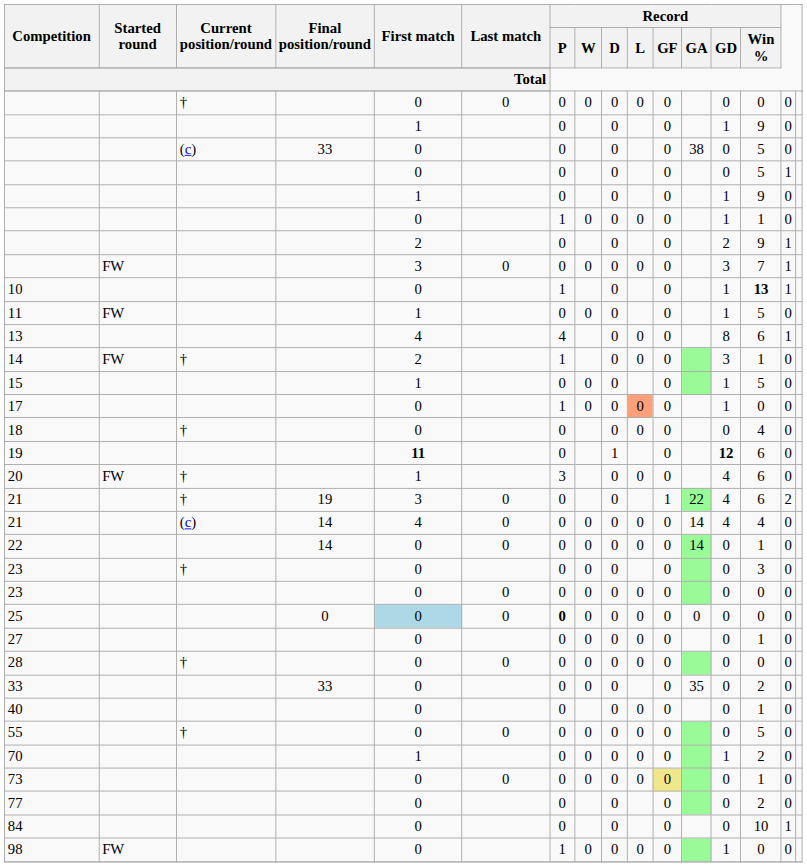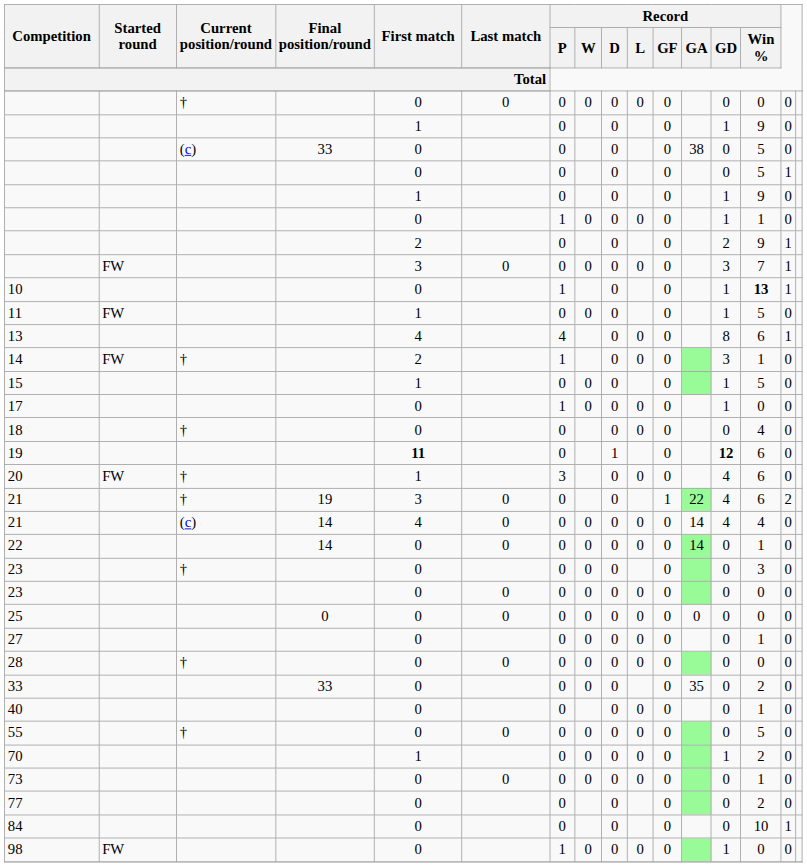(640, 406) lightsalmon background -> (640, 406) no background
(418, 616) lightblue background -> (418, 616) no background
(562, 616) bold -> (562, 616) normal
(667, 779) khaki background -> (667, 779) no background
